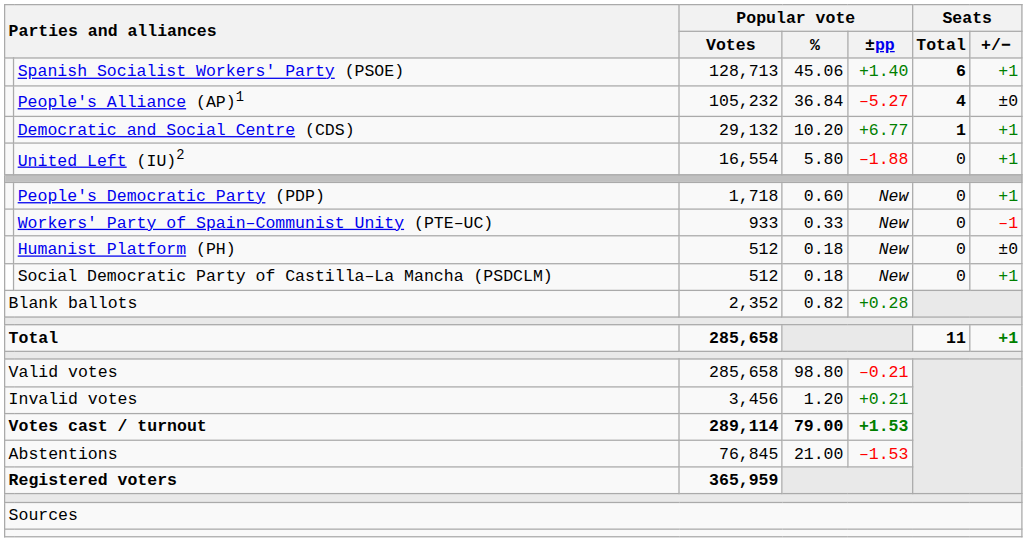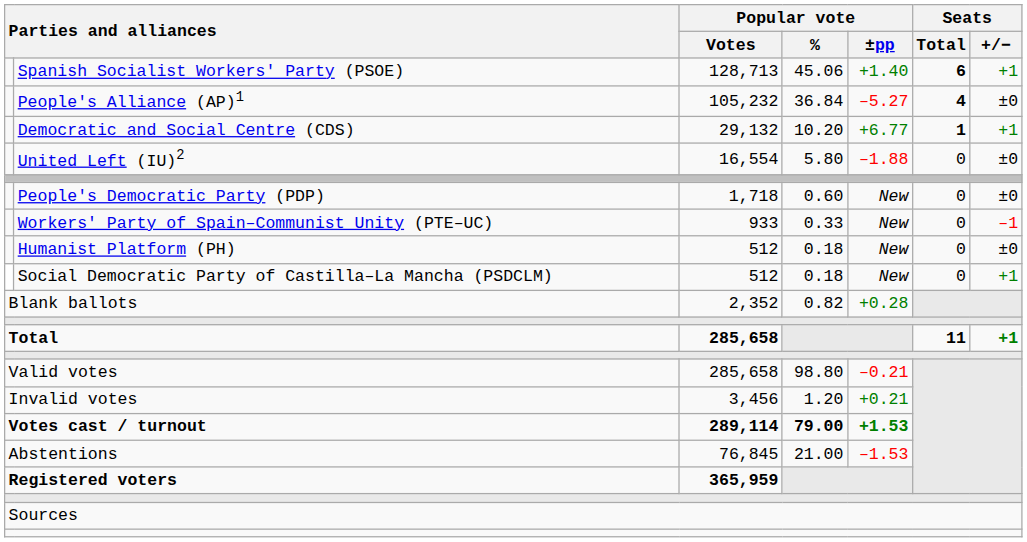(1008, 159) +1 -> (1008, 159) ±0
(1008, 196) +1 -> (1008, 196) ±0
